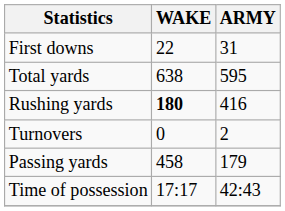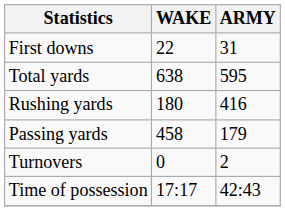(170, 104) bold -> (170, 104) normal
rows swapped: (58, 162) <-> (46, 133)
